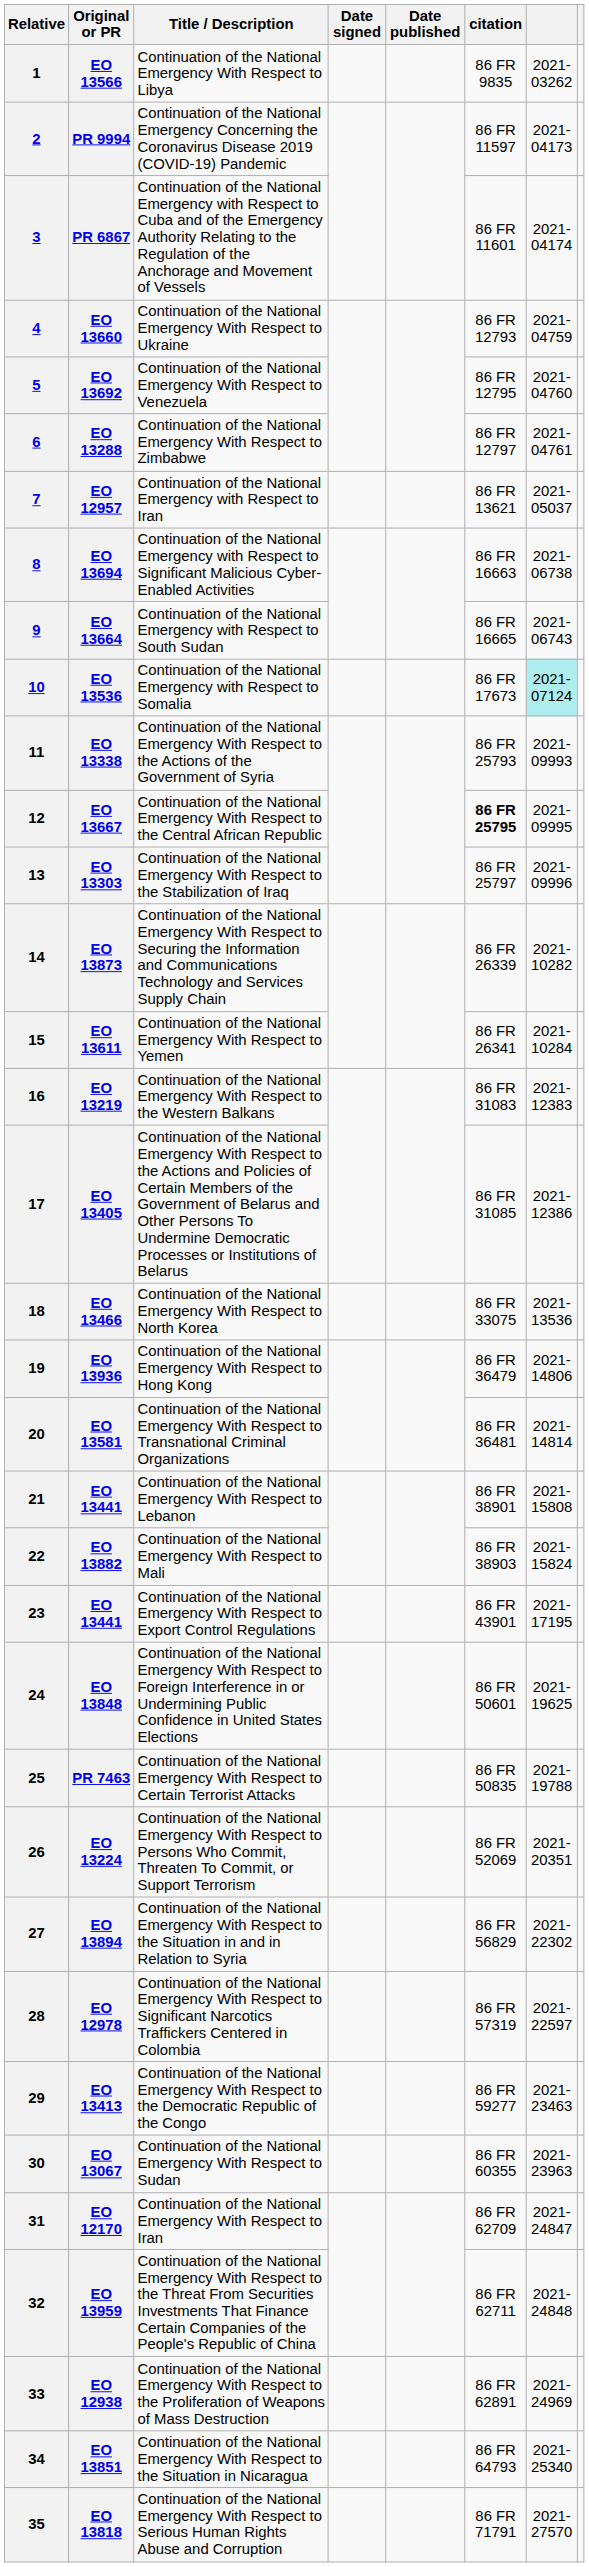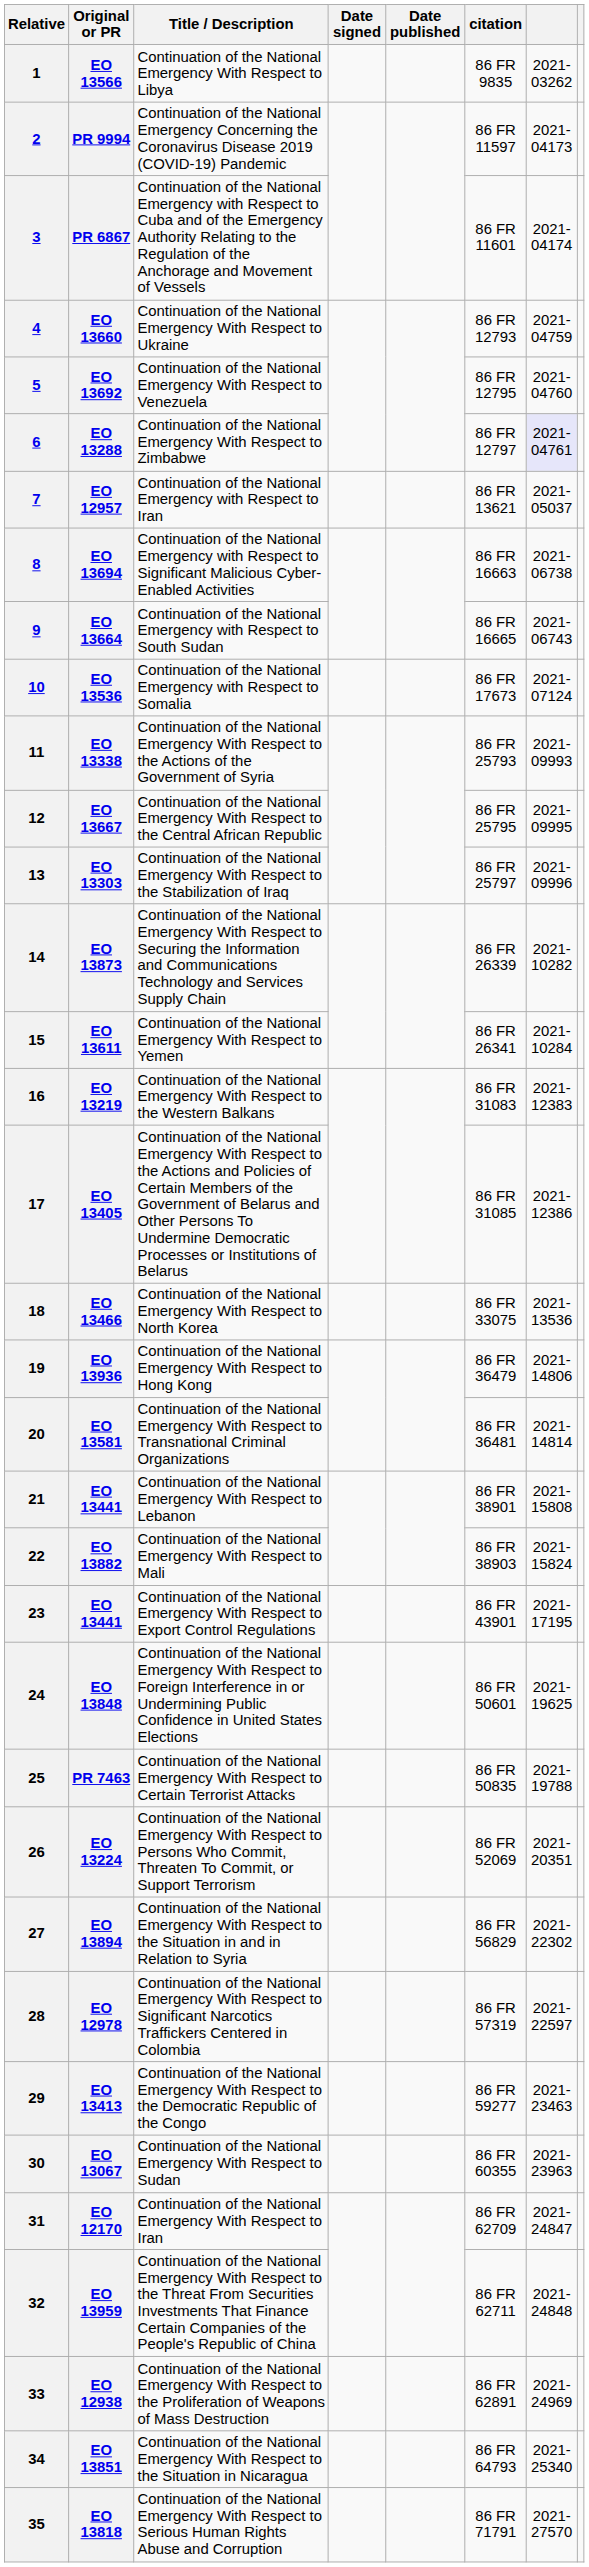(552, 442) no background -> (552, 442) lavender background
(552, 687) paleturquoise background -> (552, 687) no background
(496, 818) bold -> (496, 818) normal
